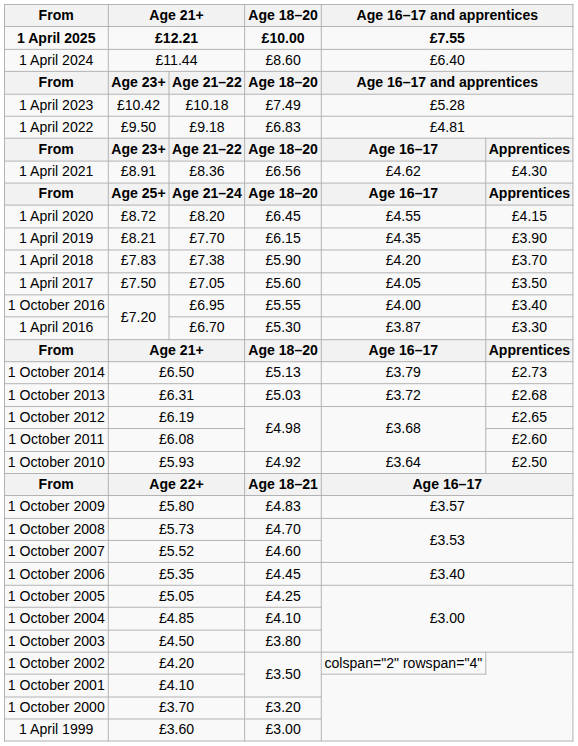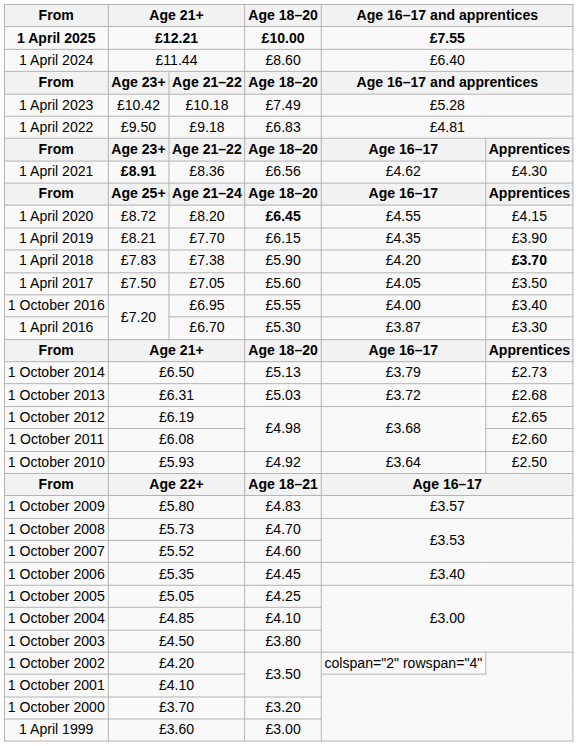(138, 171) normal -> (138, 171) bold
(283, 216) normal -> (283, 216) bold
(529, 261) normal -> (529, 261) bold
